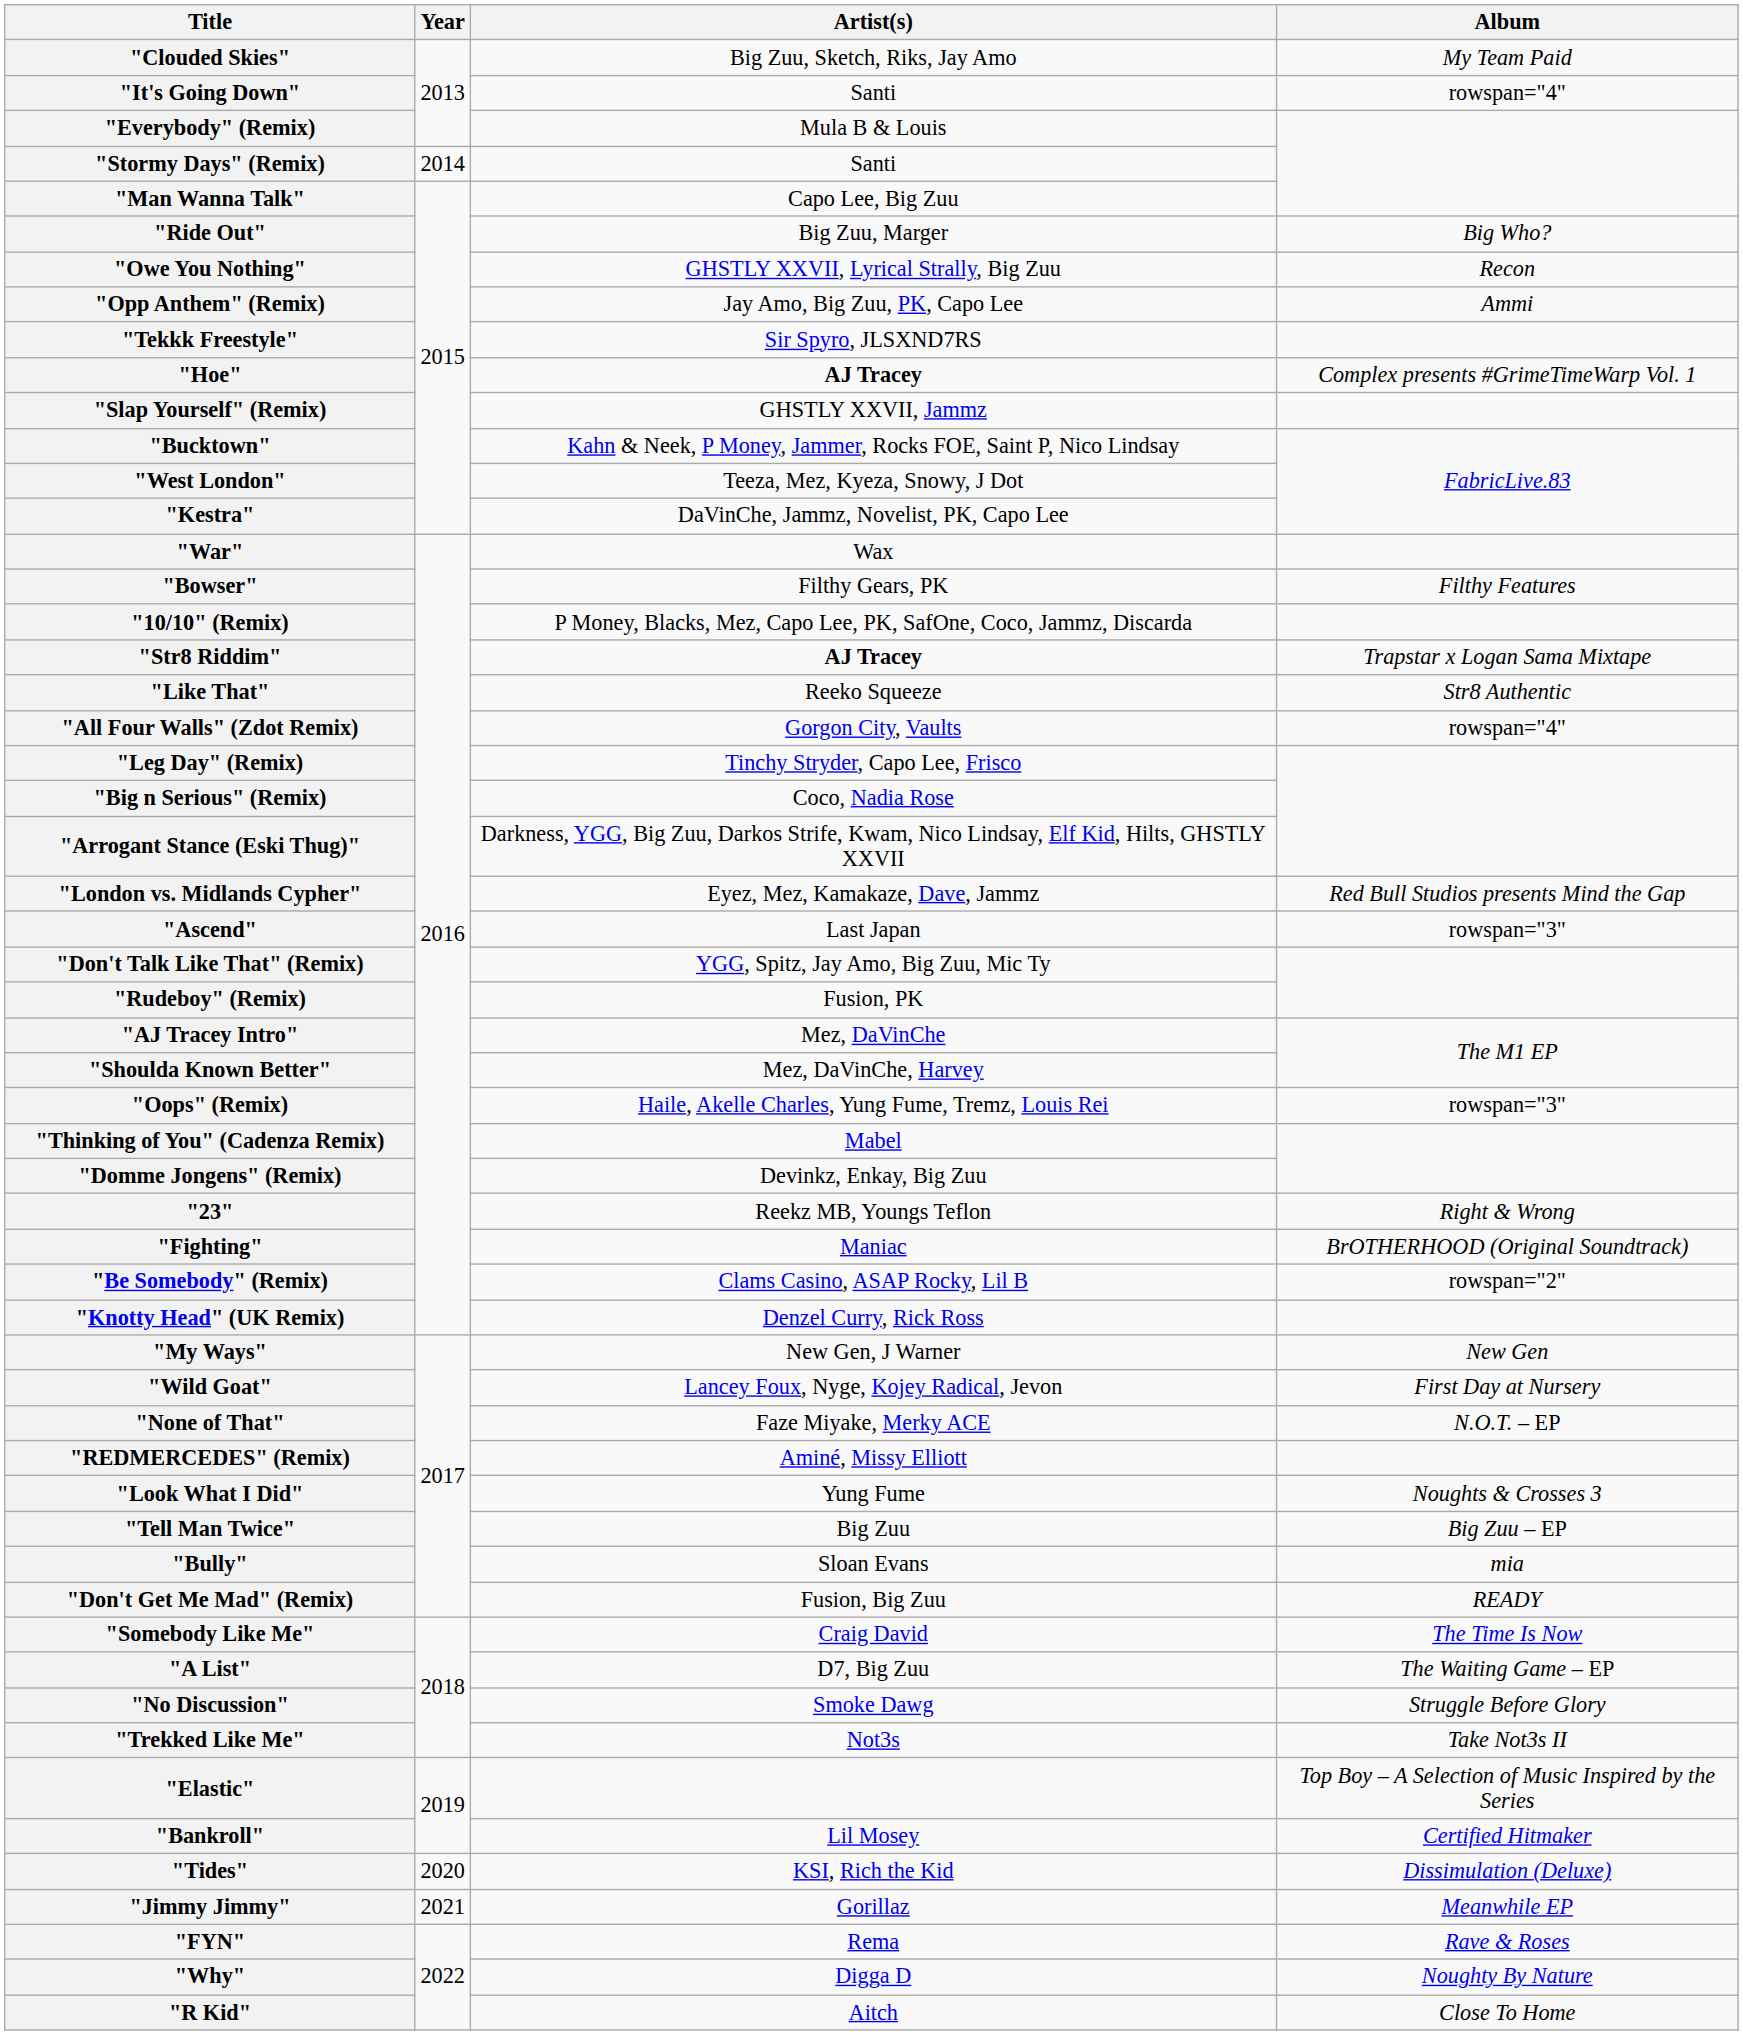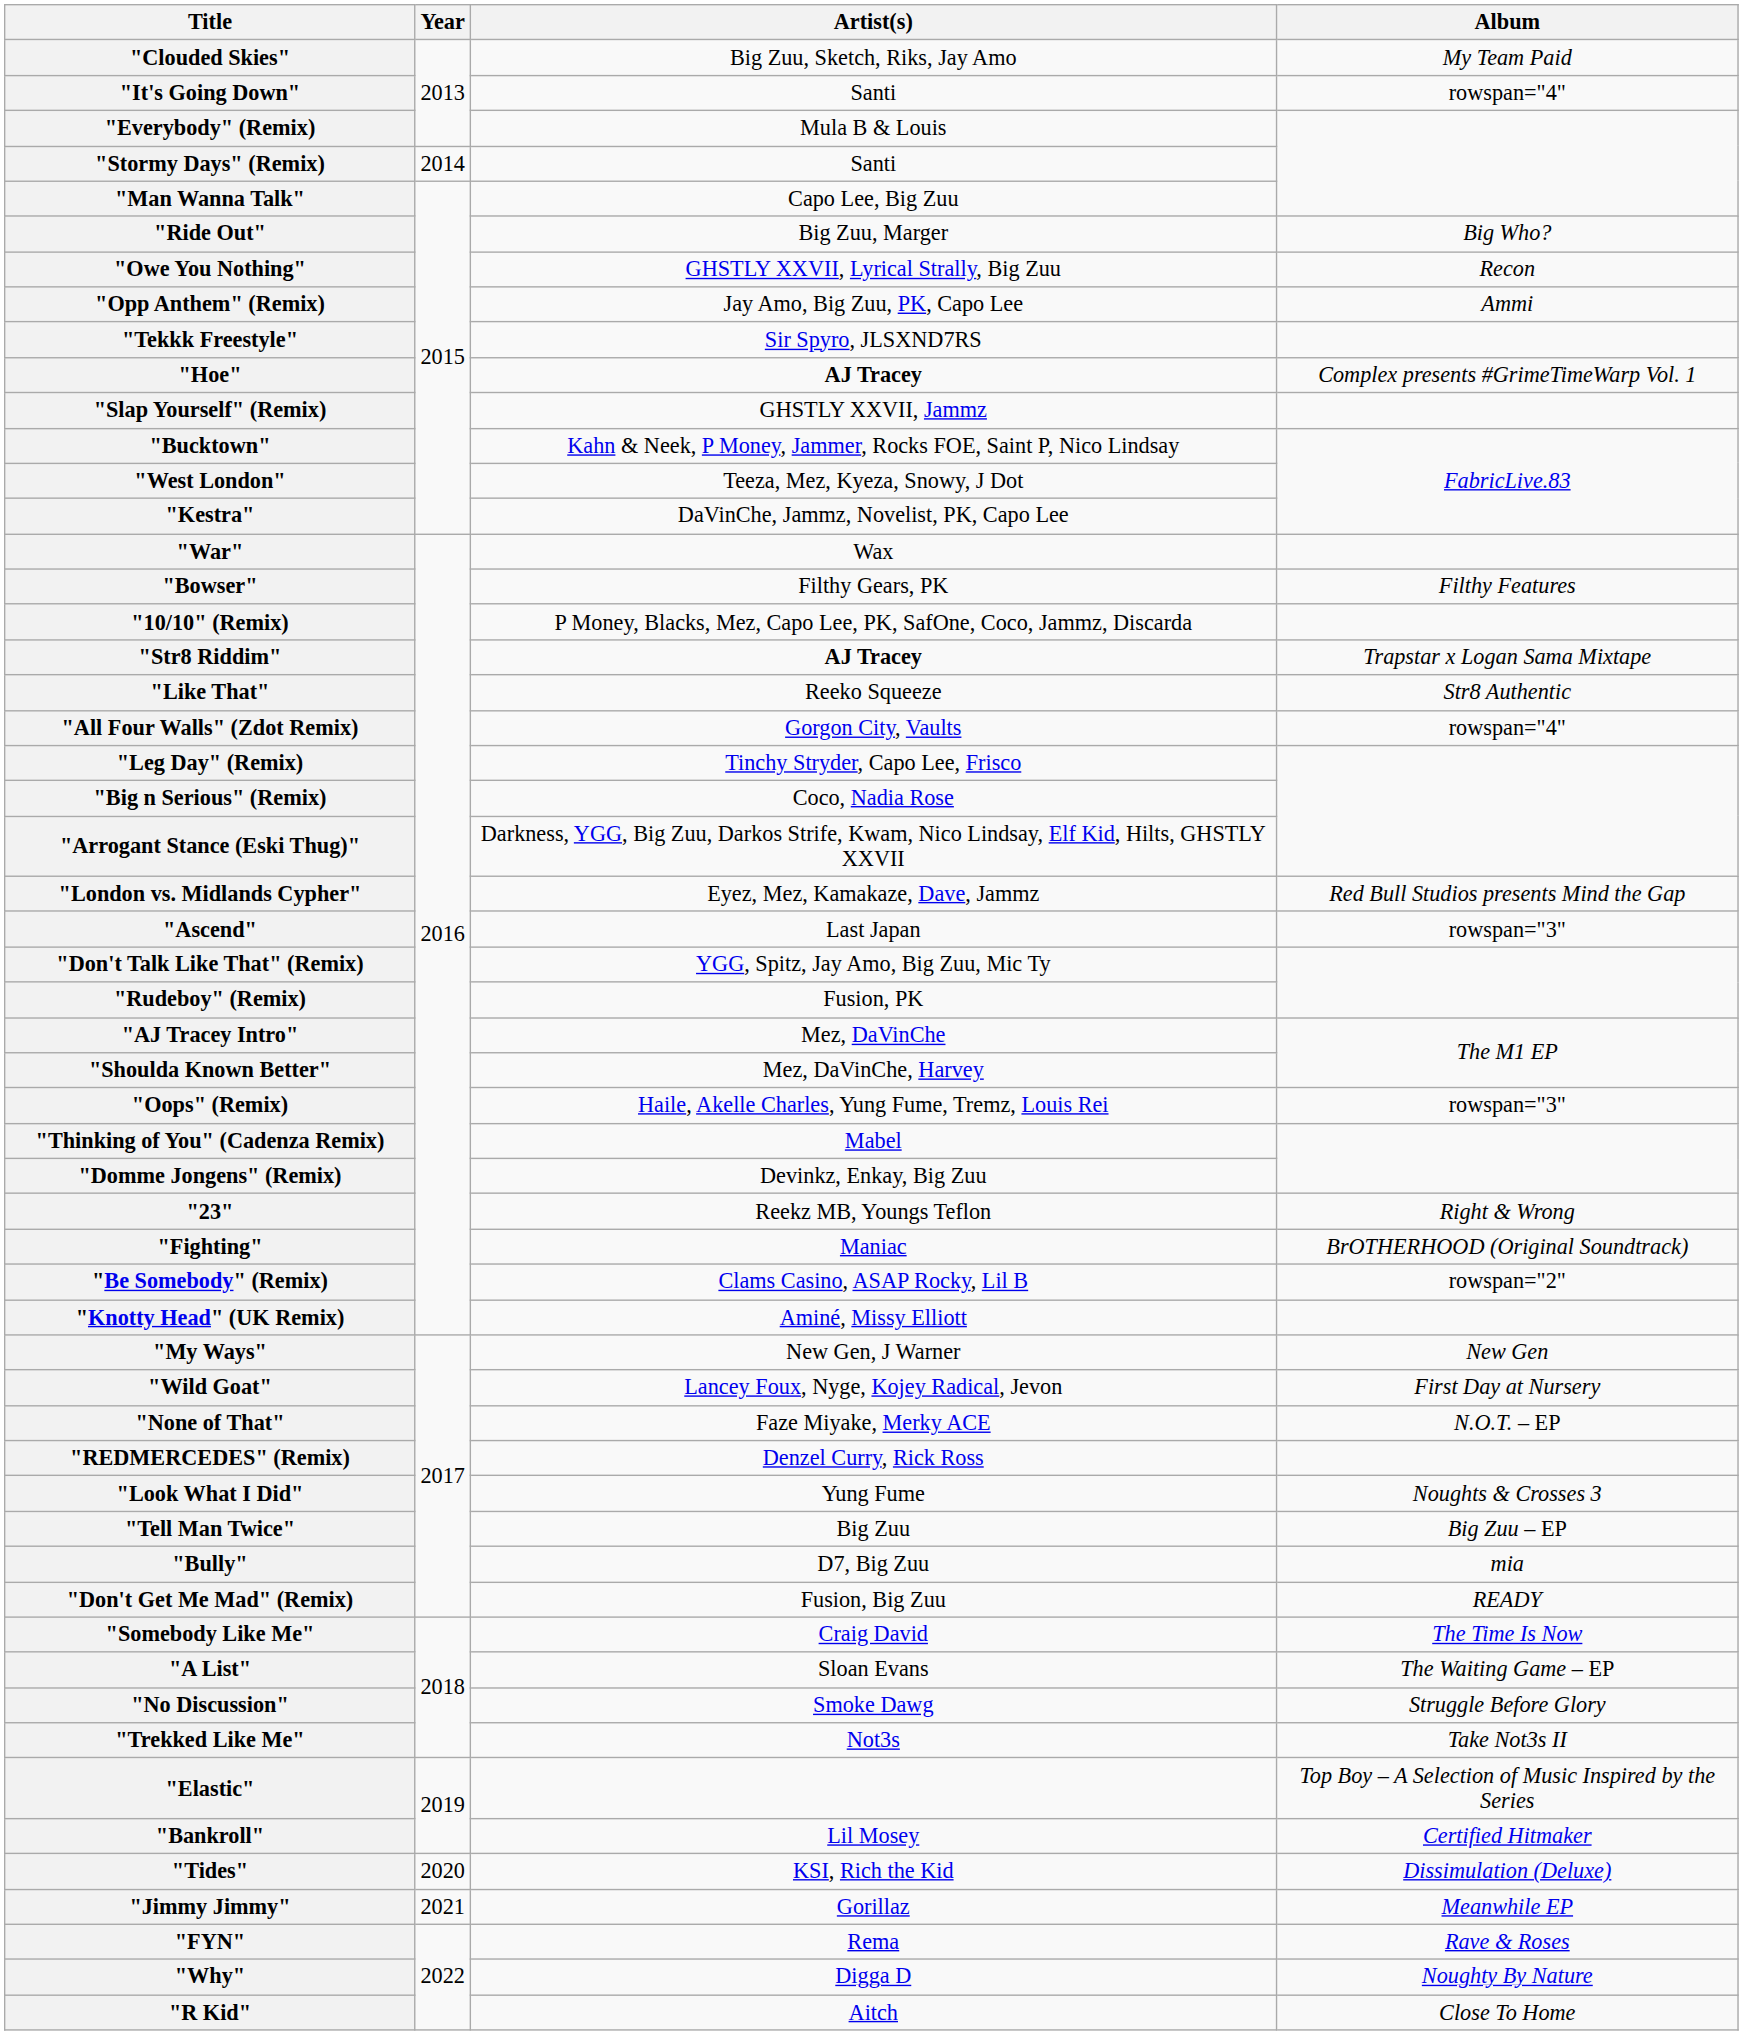(873, 1316) Denzel Curry, Rick Ross -> (873, 1316) Aminé, Missy Elliott
(873, 1458) Aminé, Missy Elliott -> (873, 1458) Denzel Curry, Rick Ross
(873, 1563) Sloan Evans -> (873, 1563) D7, Big Zuu
(873, 1669) D7, Big Zuu -> (873, 1669) Sloan Evans
